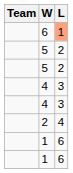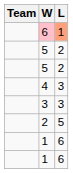(45, 31) no background -> (45, 31) pink background
(45, 104) 4 -> (45, 104) 3
(61, 123) 4 -> (61, 123) 5
